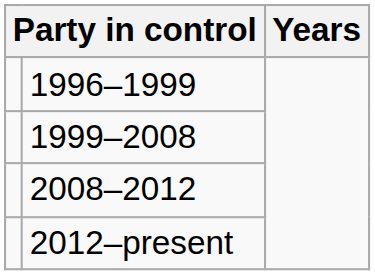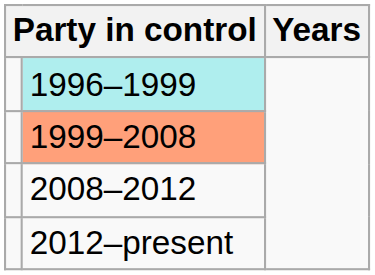(113, 83) no background -> (113, 83) paleturquoise background
(113, 136) no background -> (113, 136) lightsalmon background
